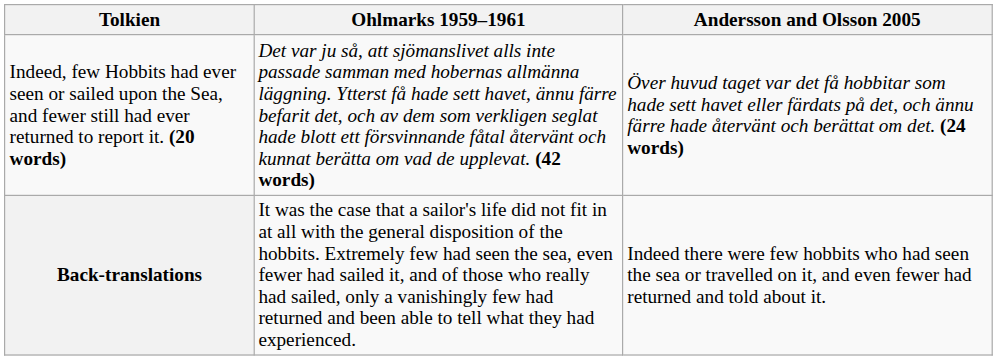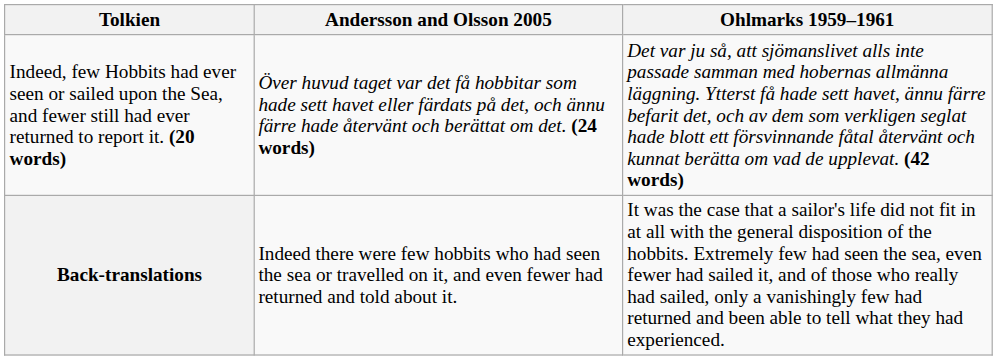columns swapped: (438, 19) <-> (807, 19)
